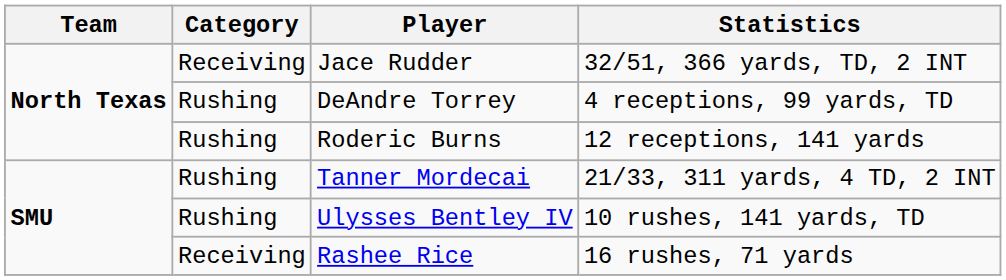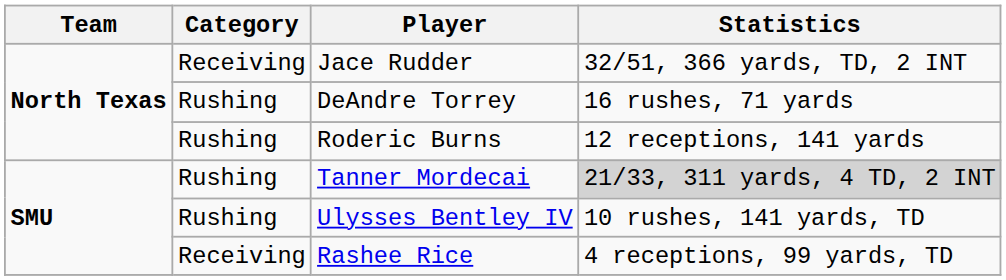(769, 102) 4 receptions, 99 yards, TD -> (719, 102) 16 rushes, 71 yards
(790, 179) no background -> (790, 179) lightgrey background
(719, 256) 16 rushes, 71 yards -> (769, 256) 4 receptions, 99 yards, TD
